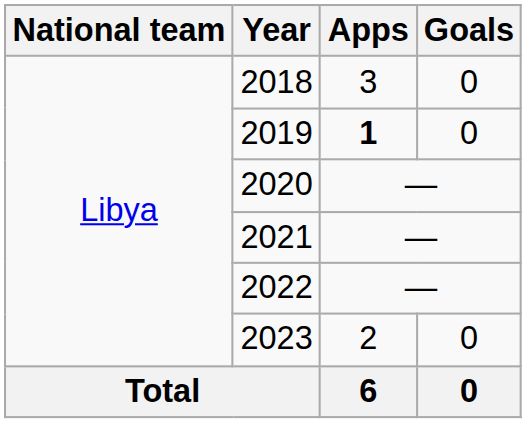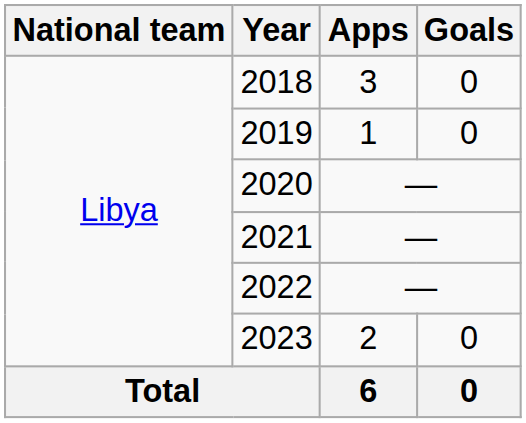(368, 133) bold -> (368, 133) normal
